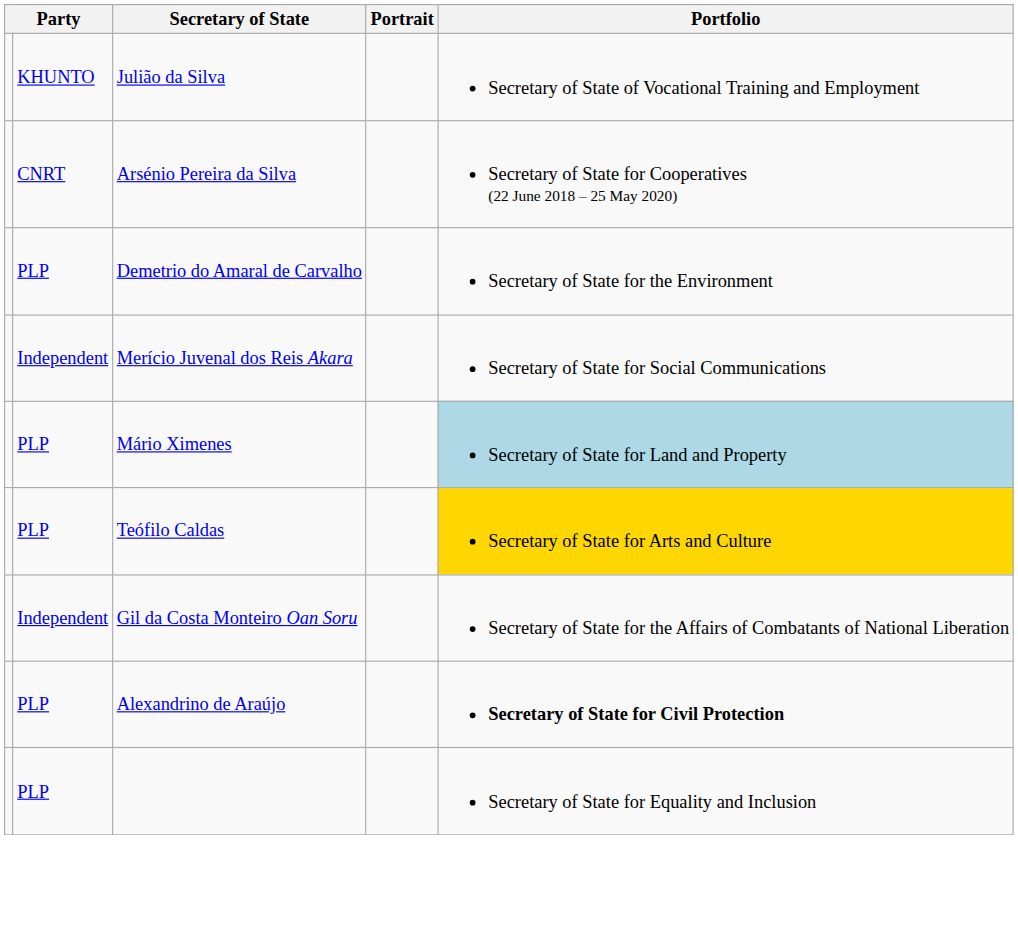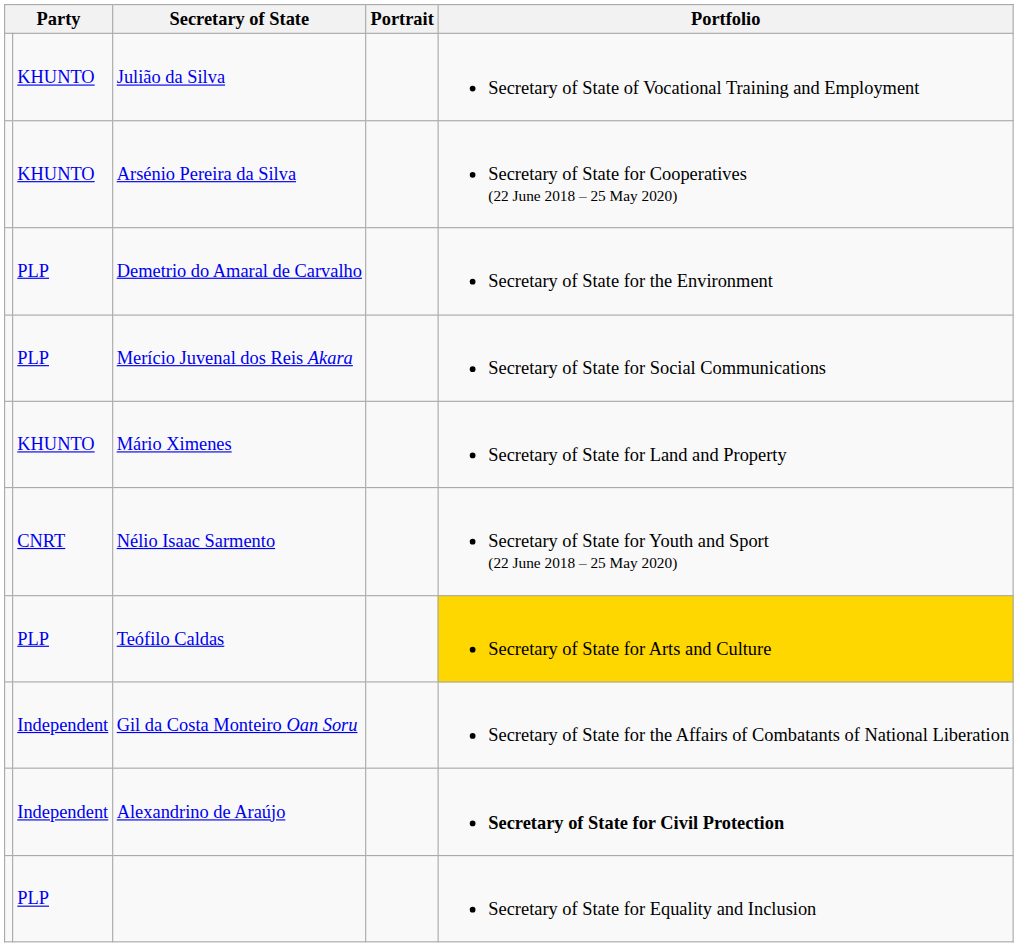(41, 174) CNRT -> (56, 174) KHUNTO
(63, 357) Independent -> (33, 357) PLP
(33, 444) PLP -> (56, 444) KHUNTO
(726, 455) lightblue background -> (726, 455) no background
+ row: (196, 541)
(33, 704) PLP -> (63, 811) Independent
